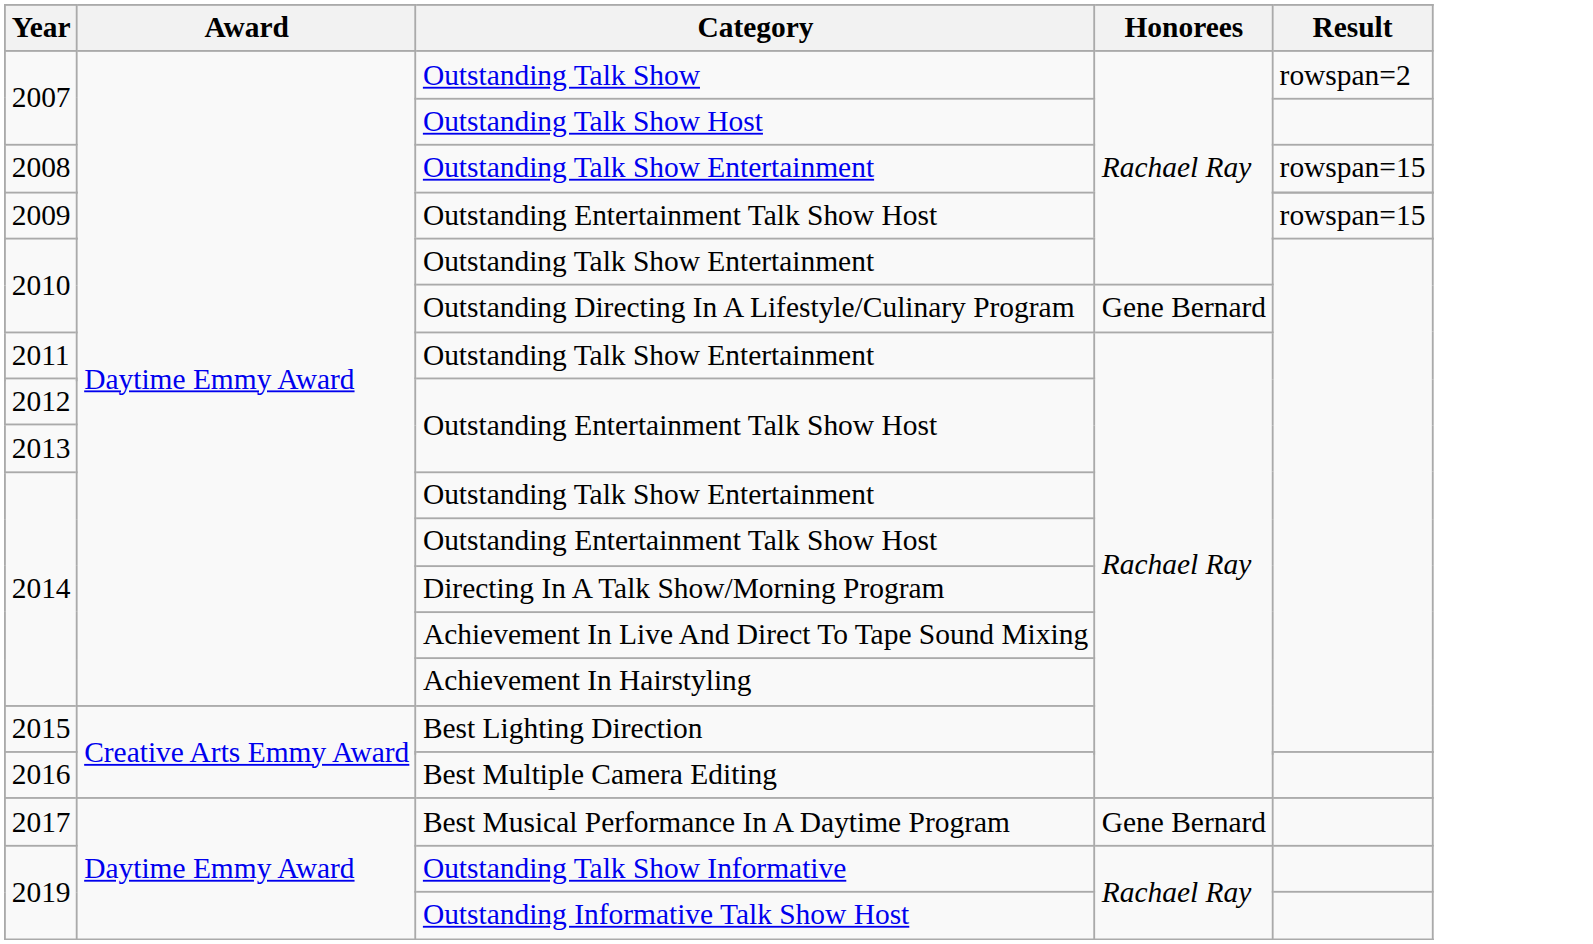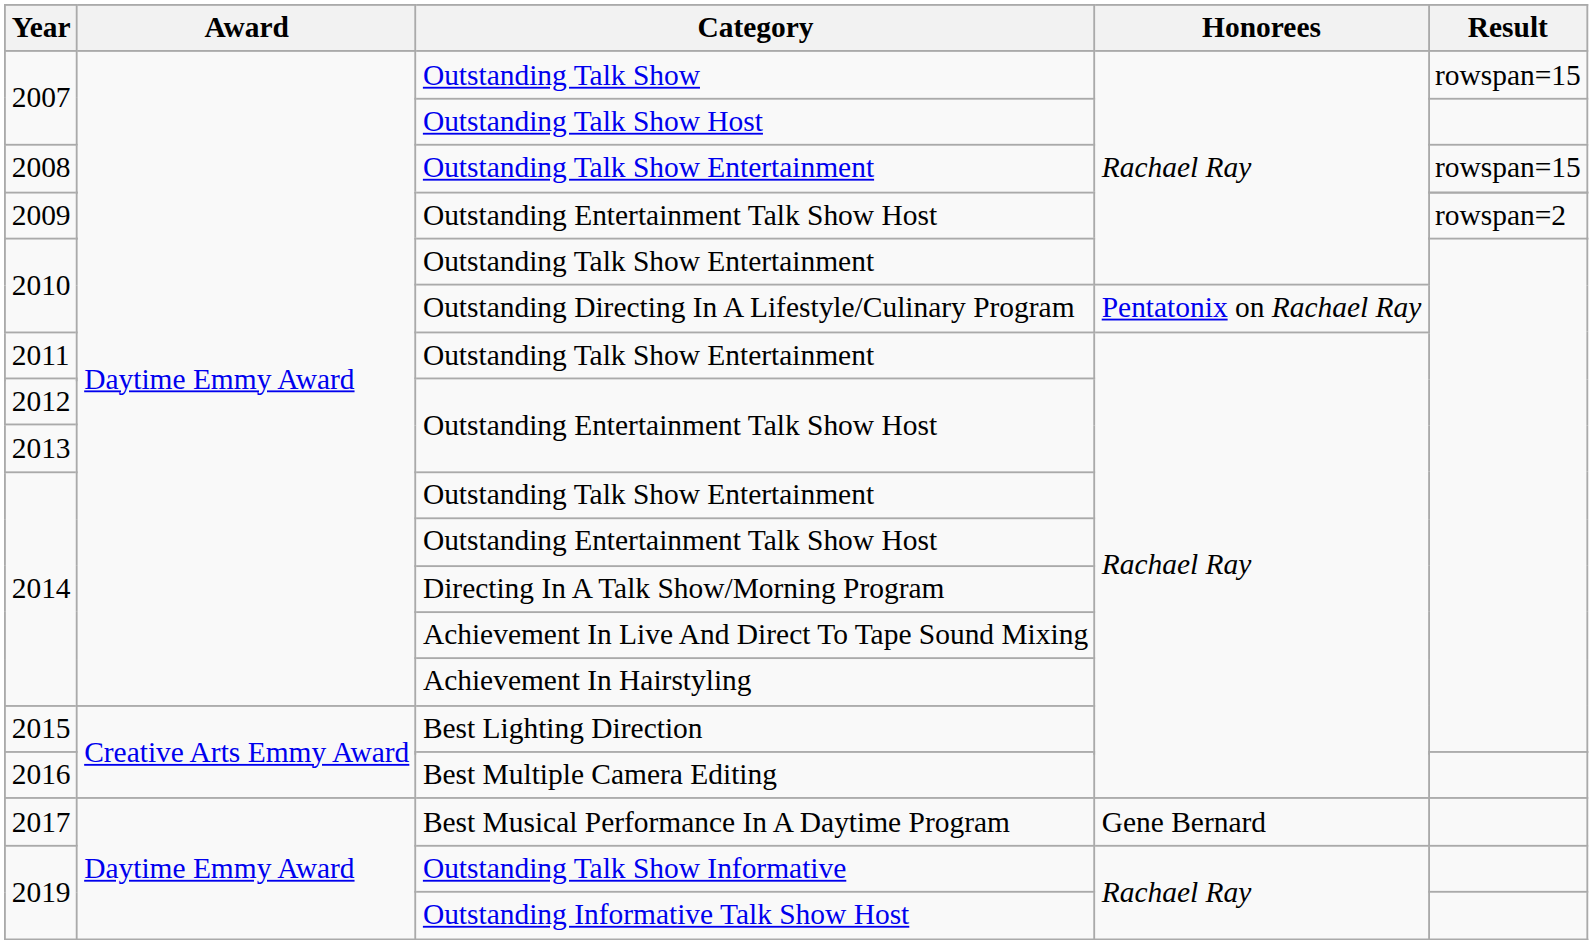(1345, 74) rowspan=2 -> (1508, 74) rowspan=15
(1352, 214) rowspan=15 -> (1500, 214) rowspan=2
(1184, 307) Gene Bernard -> (1262, 307) Pentatonix on Rachael Ray
